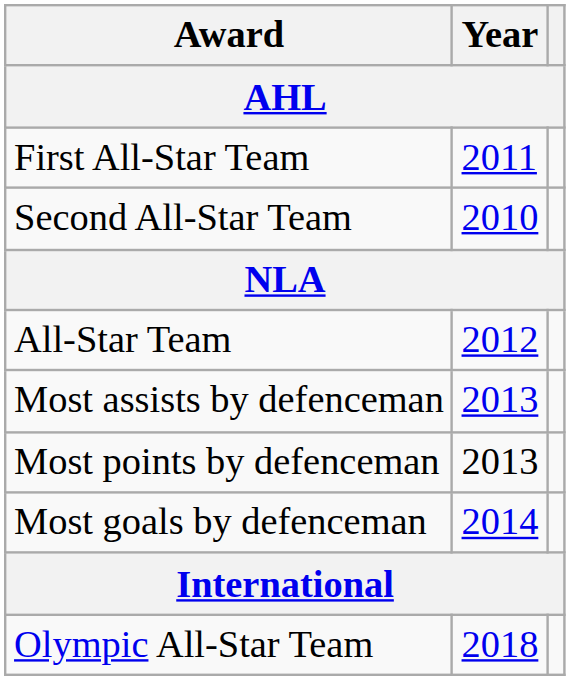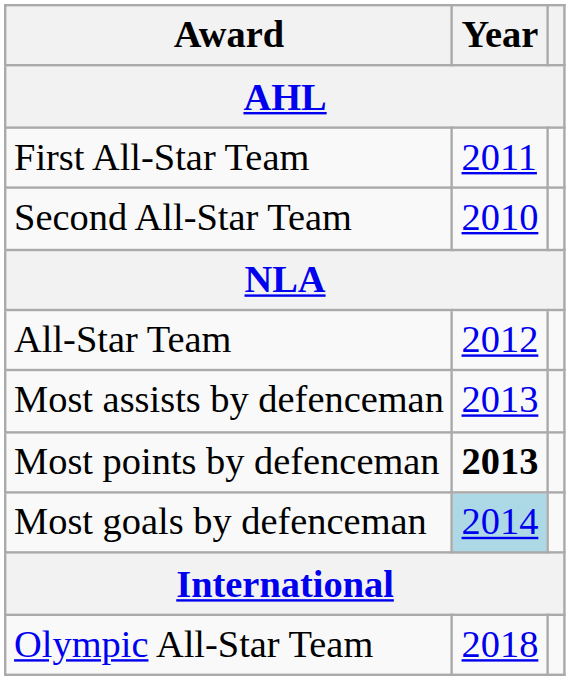(500, 461) normal -> (500, 461) bold
(500, 522) no background -> (500, 522) lightblue background
